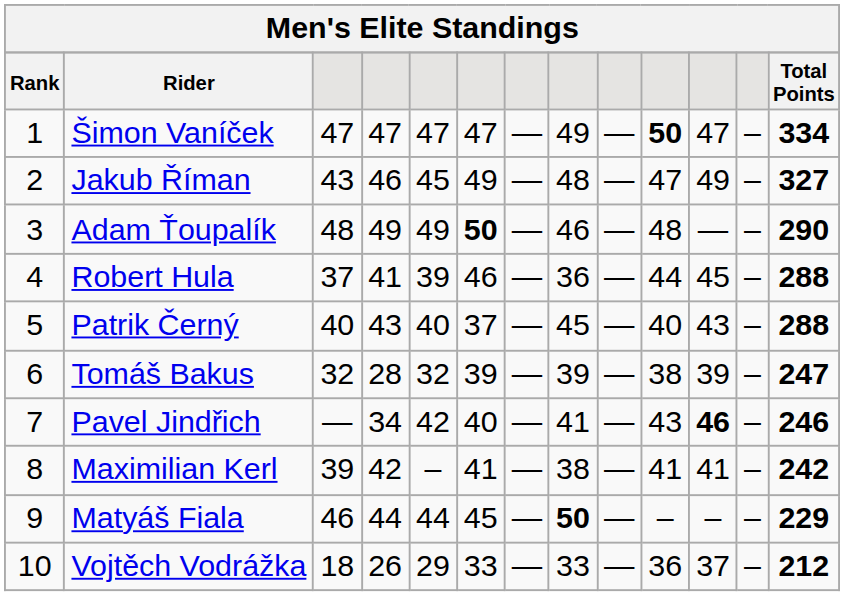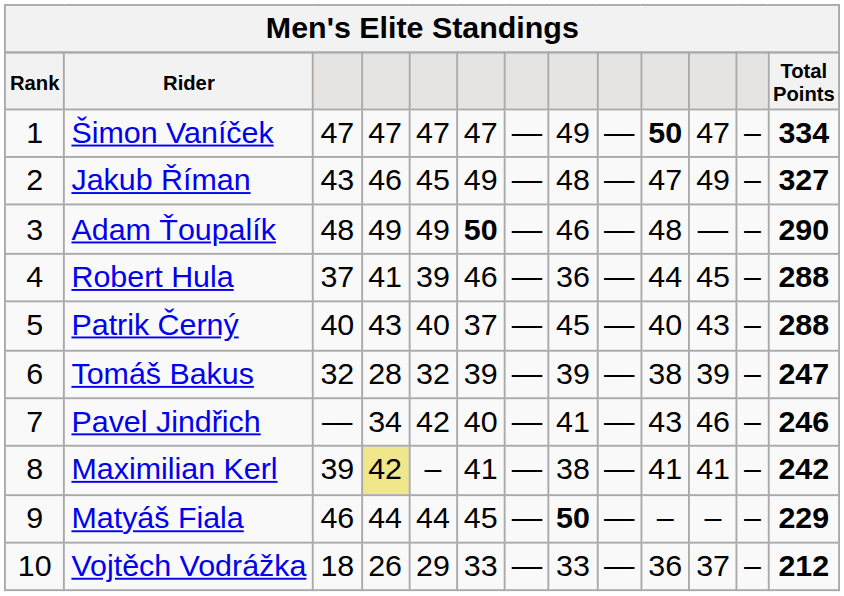(713, 421) bold -> (713, 421) normal
(385, 469) no background -> (385, 469) khaki background
